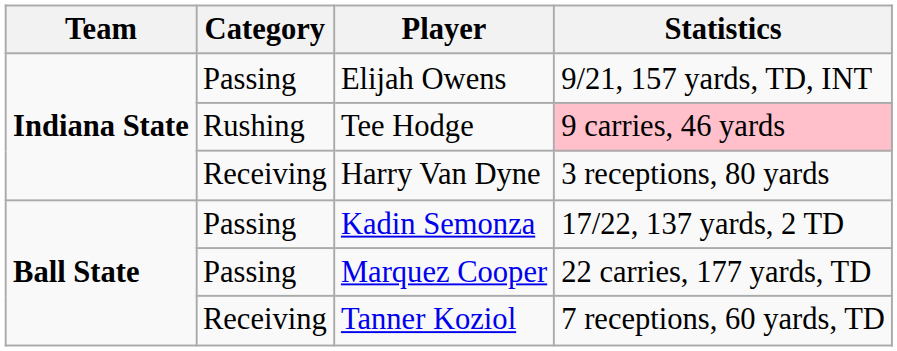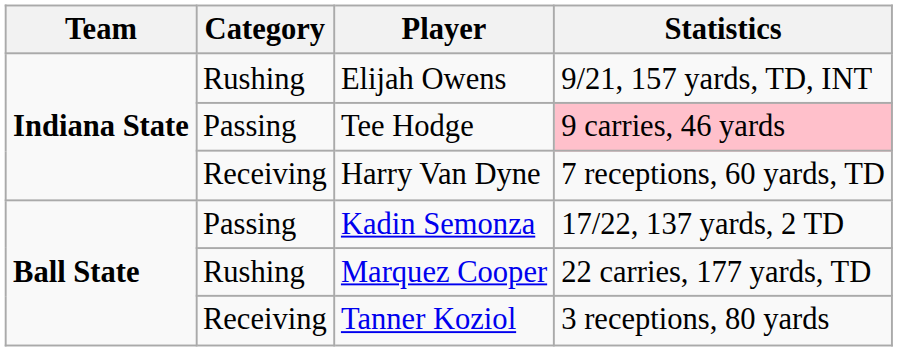(250, 77) Passing -> (254, 77) Rushing
(254, 126) Rushing -> (250, 126) Passing
(695, 174) 3 receptions, 80 yards -> (723, 174) 7 receptions, 60 yards, TD
(250, 271) Passing -> (254, 271) Rushing
(723, 320) 7 receptions, 60 yards, TD -> (695, 320) 3 receptions, 80 yards
